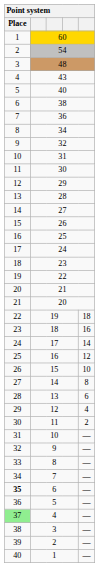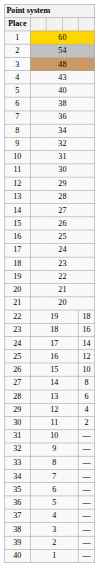(17, 489) bold -> (17, 489) normal
(17, 516) lightgreen background -> (17, 516) no background
